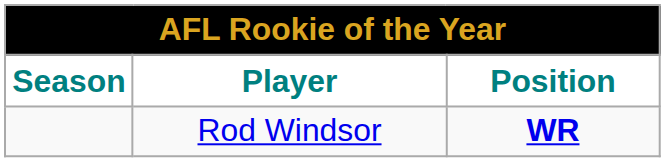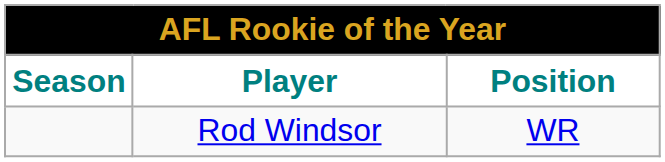(553, 130) bold -> (553, 130) normal
